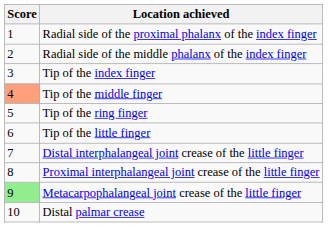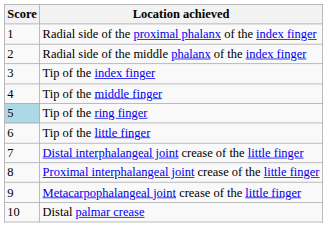(10, 93) lightsalmon background -> (10, 93) no background
(10, 113) no background -> (10, 113) lightblue background
(10, 192) lightgreen background -> (10, 192) no background
